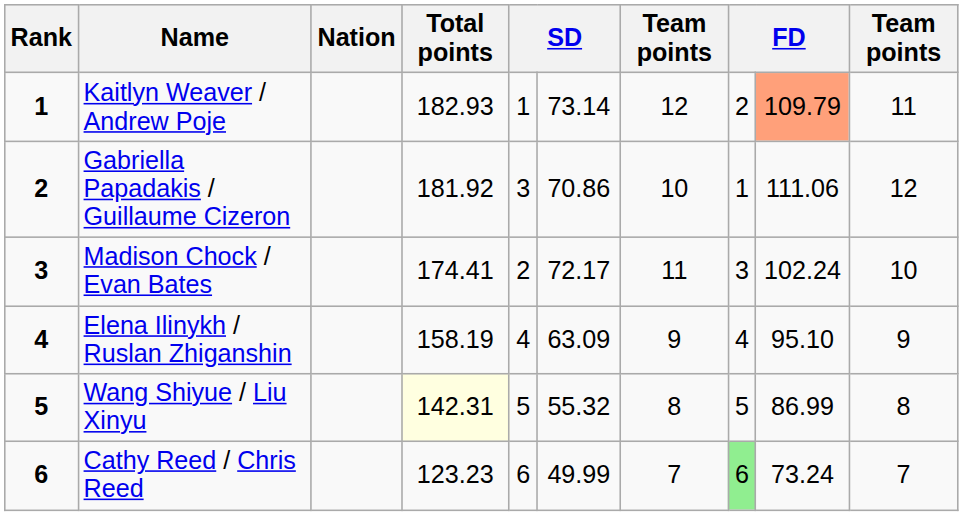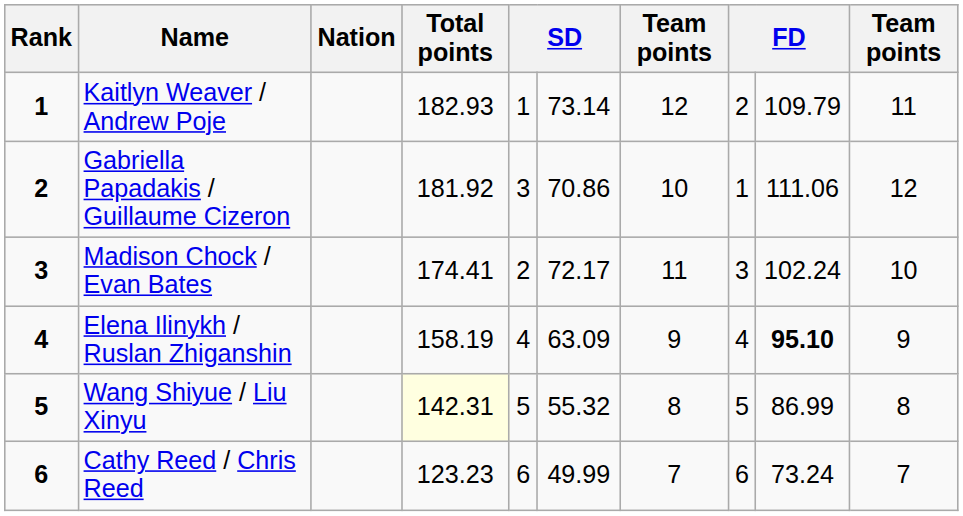(802, 106) lightsalmon background -> (802, 106) no background
(803, 339) normal -> (803, 339) bold
(742, 475) lightgreen background -> (742, 475) no background
